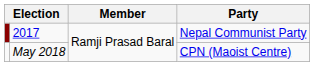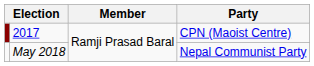(243, 33) Nepal Communist Party -> (235, 33) CPN (Maoist Centre)
(235, 52) CPN (Maoist Centre) -> (243, 52) Nepal Communist Party
